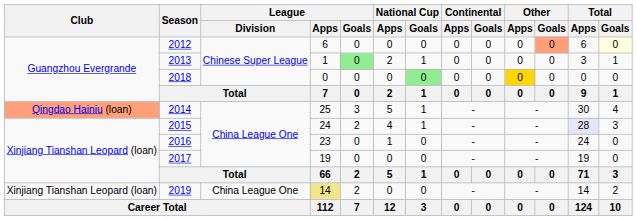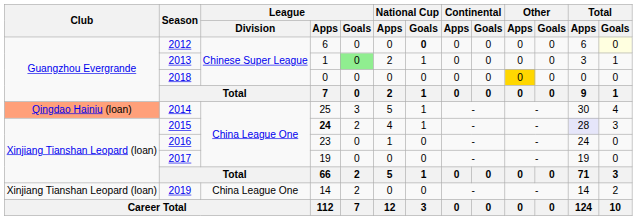(424, 45) normal -> (424, 45) bold
(552, 45) lightsalmon background -> (552, 45) no background
(424, 77) lightgreen background -> (424, 77) no background
(325, 126) normal -> (325, 126) bold
(325, 191) khaki background -> (325, 191) no background
